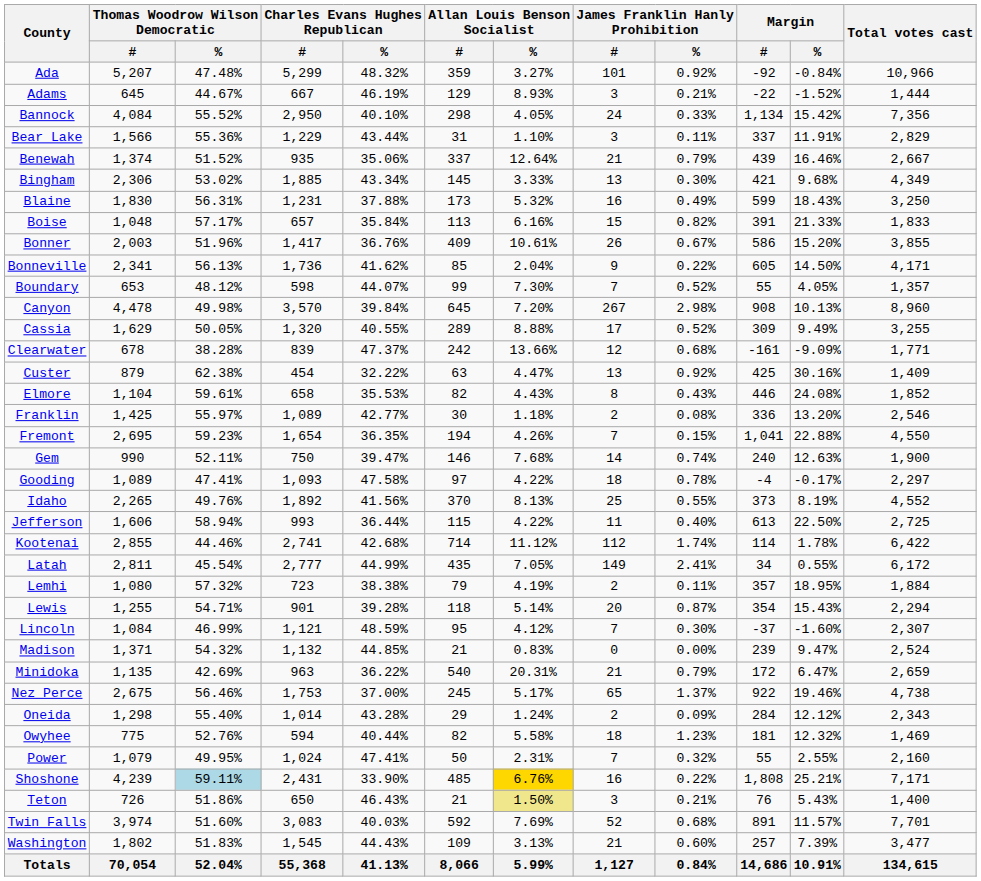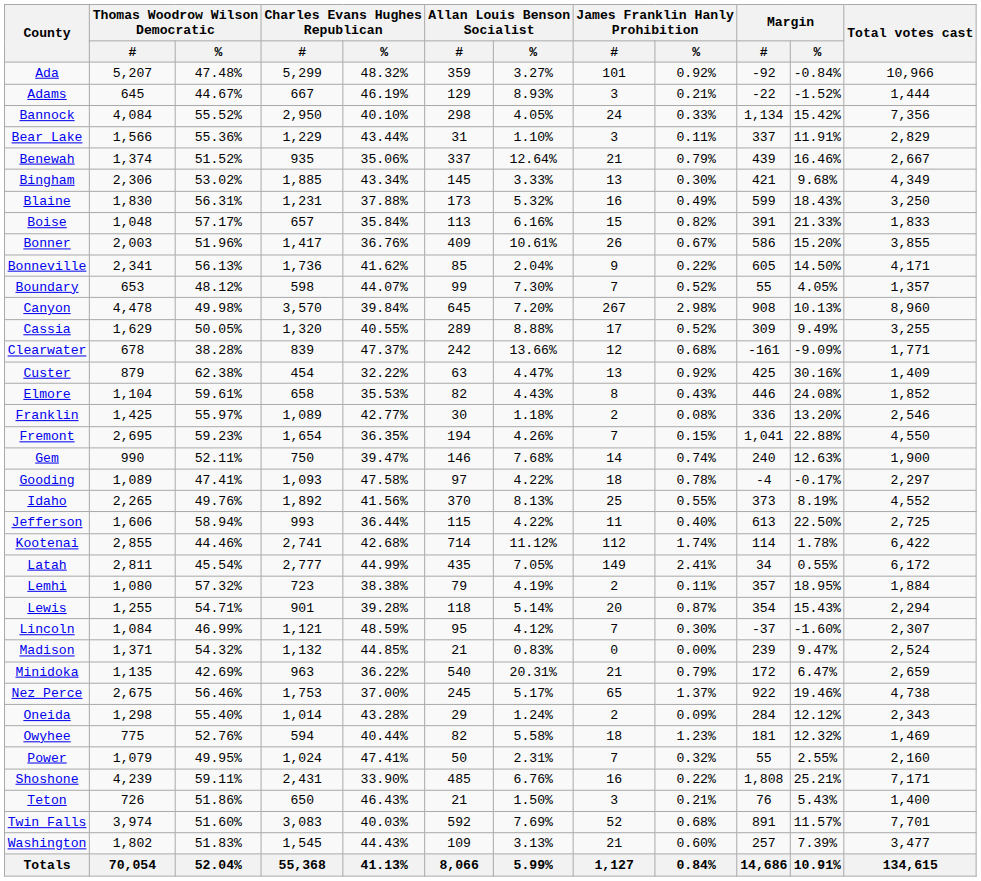(218, 779) lightblue background -> (218, 779) no background
(533, 779) gold background -> (533, 779) no background
(533, 801) khaki background -> (533, 801) no background
